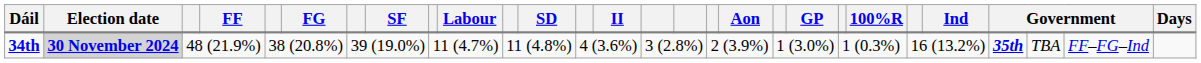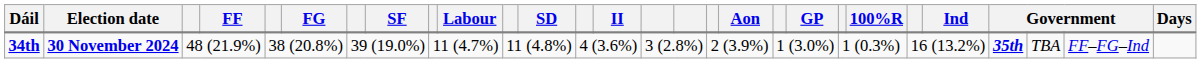(113, 45) lightgrey background -> (113, 45) no background
